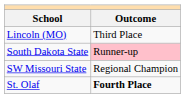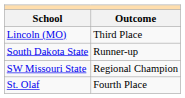(116, 51) pink background -> (116, 51) no background
(122, 85) bold -> (120, 85) normal
